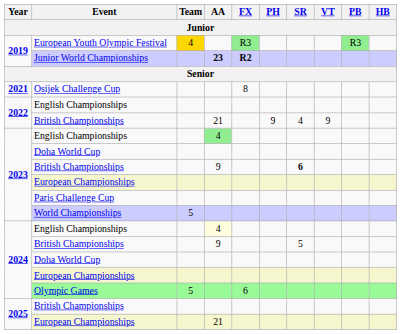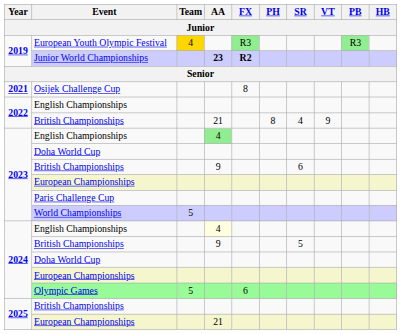(273, 120) 9 -> (273, 120) 8
(300, 167) bold -> (300, 167) normal
